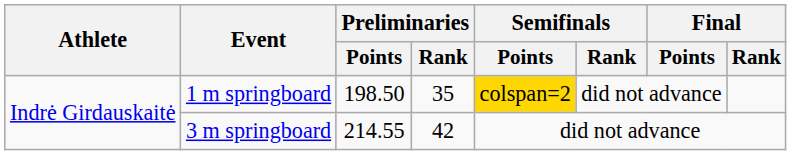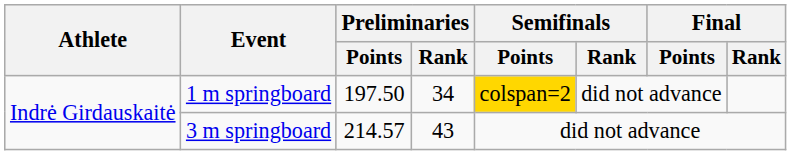(374, 94) 198.50 -> (374, 94) 197.50
(443, 94) 35 -> (443, 94) 34
(374, 130) 214.55 -> (374, 130) 214.57
(443, 130) 42 -> (443, 130) 43
